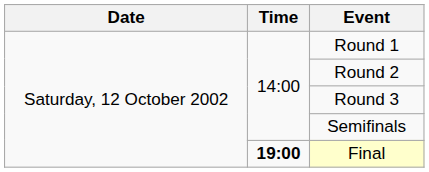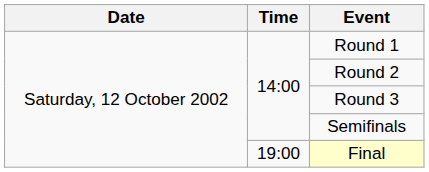(279, 153) bold -> (279, 153) normal
